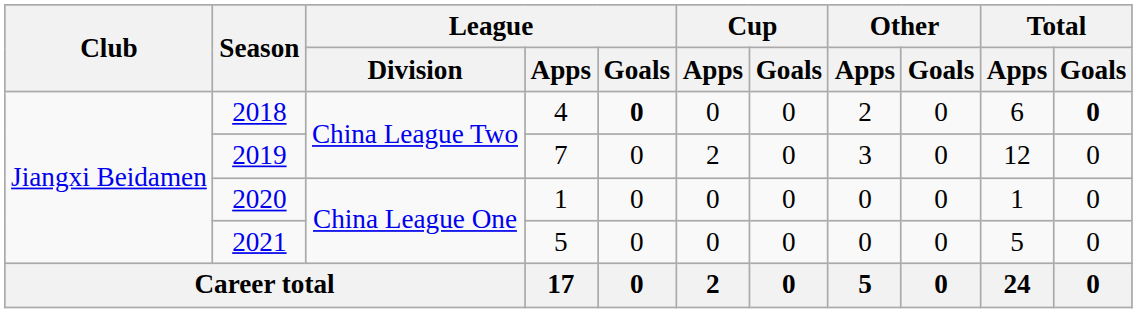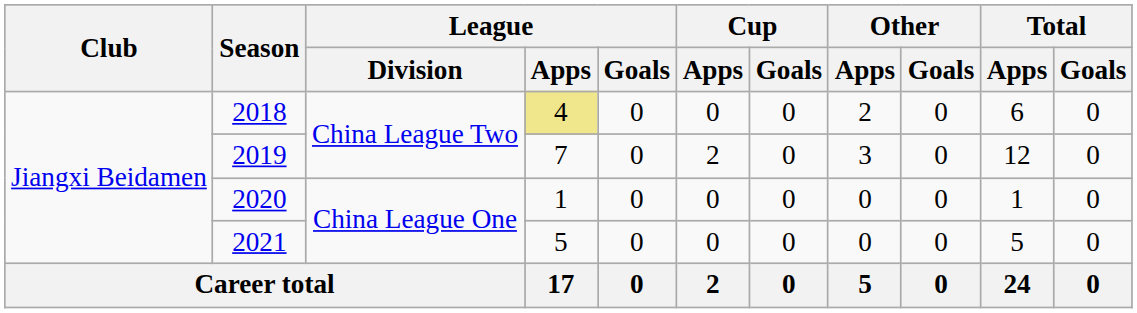(561, 112) no background -> (561, 112) khaki background
(637, 112) bold -> (637, 112) normal
(1093, 112) bold -> (1093, 112) normal
